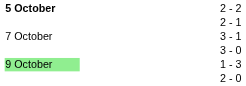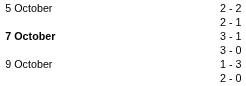(30, 8) bold -> (29, 8) normal
(29, 36) normal -> (30, 36) bold
(29, 64) lightgreen background -> (29, 64) no background
